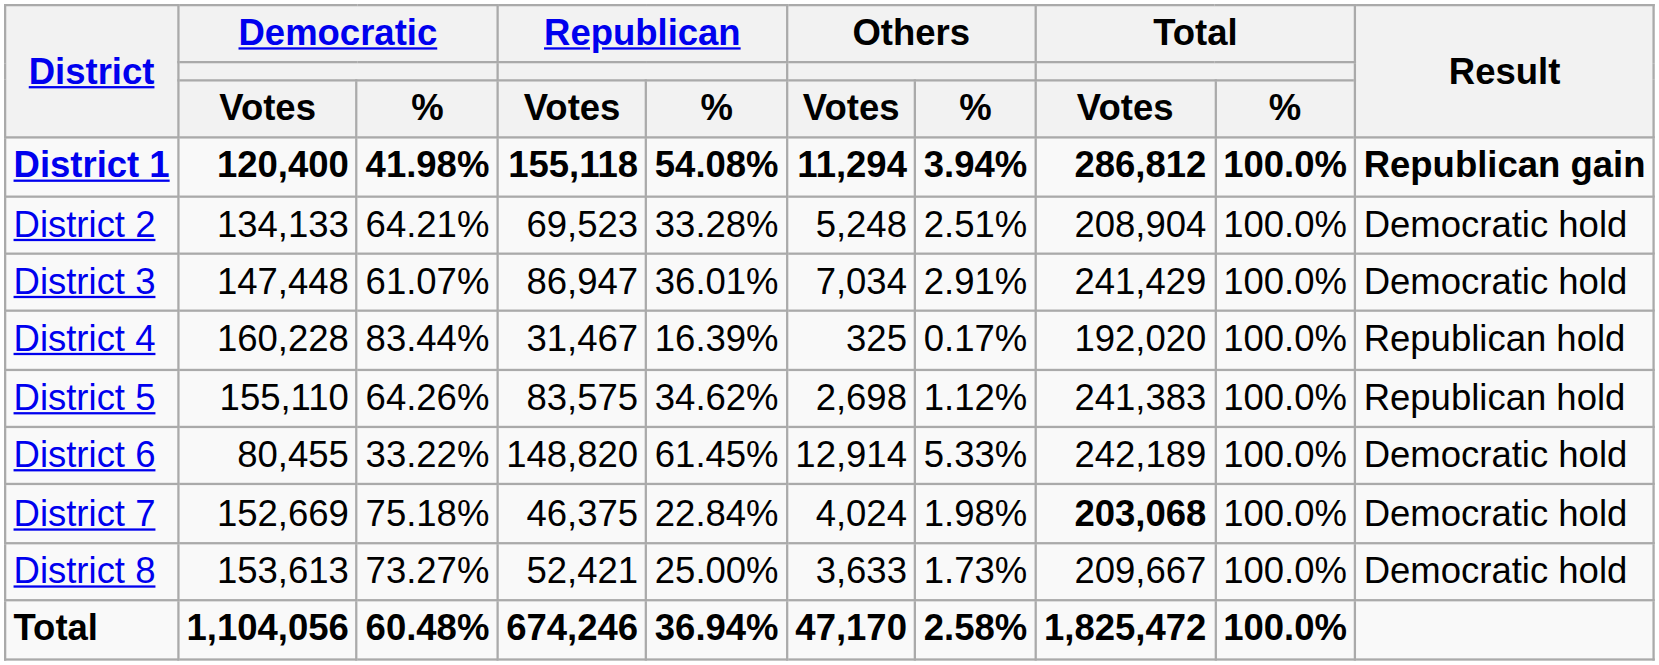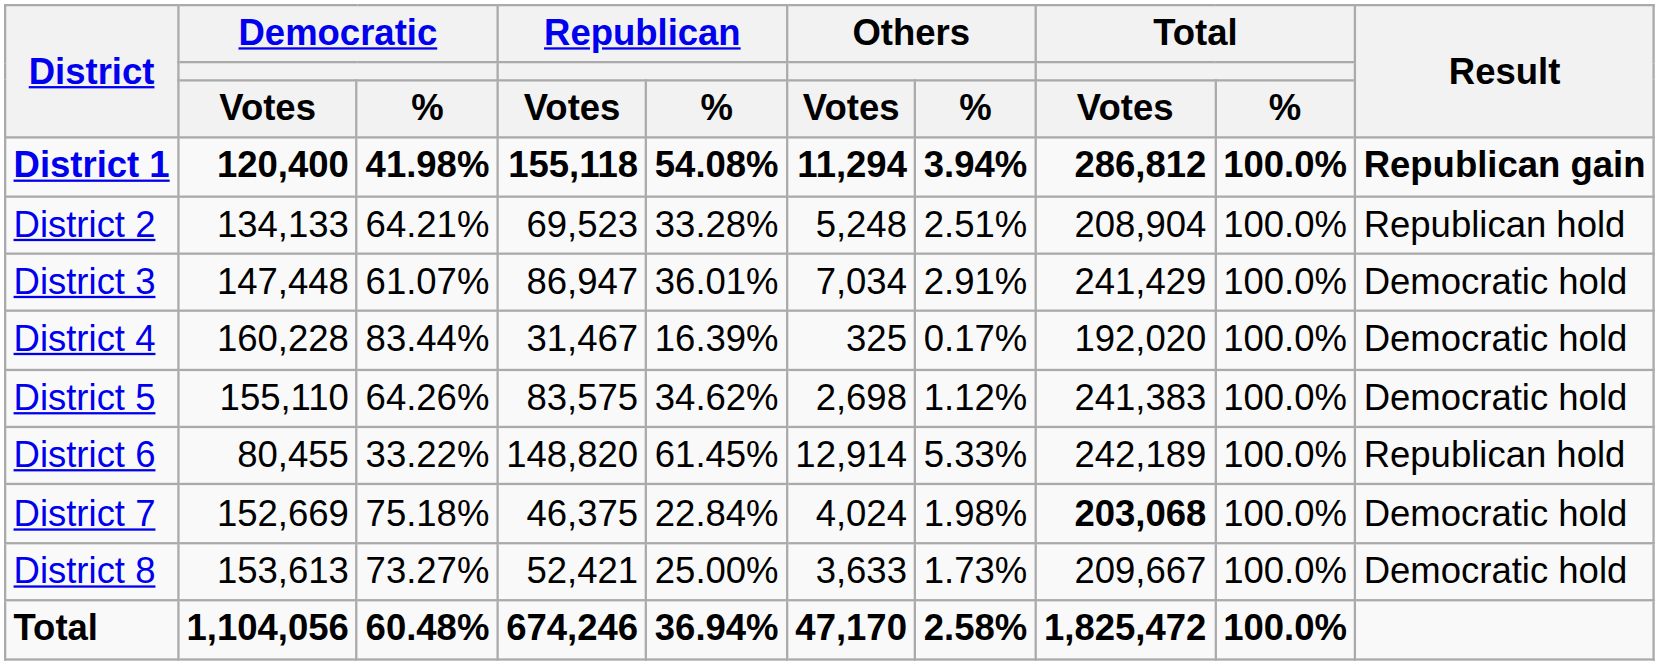(1495, 223) Democratic hold -> (1495, 223) Republican hold
(1495, 339) Republican hold -> (1495, 339) Democratic hold
(1495, 397) Republican hold -> (1495, 397) Democratic hold
(1495, 455) Democratic hold -> (1495, 455) Republican hold
